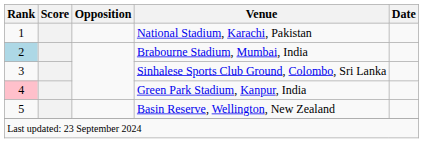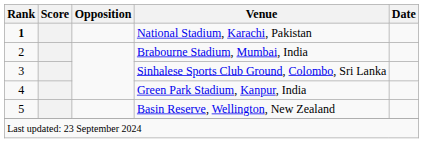(21, 33) normal -> (21, 33) bold
(21, 52) lightblue background -> (21, 52) no background
(21, 90) pink background -> (21, 90) no background
